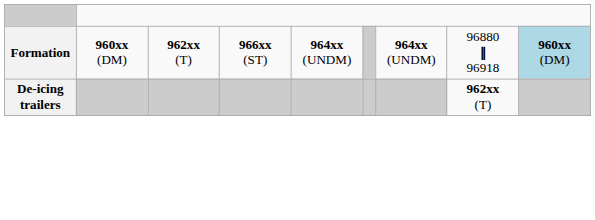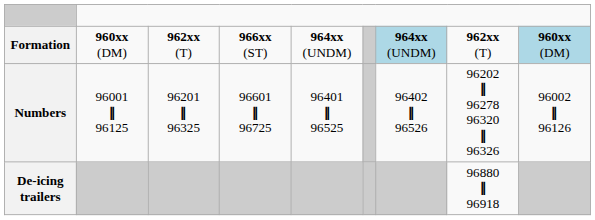(411, 52) no background -> (411, 45) lightblue background
(483, 52) 96880 ∥ 96918 -> (483, 45) 962xx (T)
+ row: (40, 113)
(483, 97) 962xx (T) -> (483, 188) 96880 ∥ 96918
